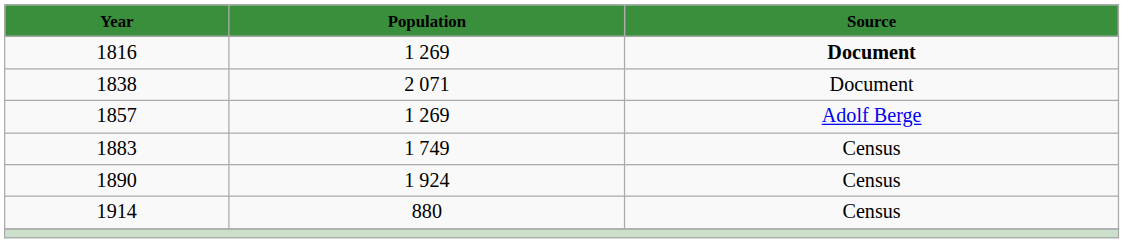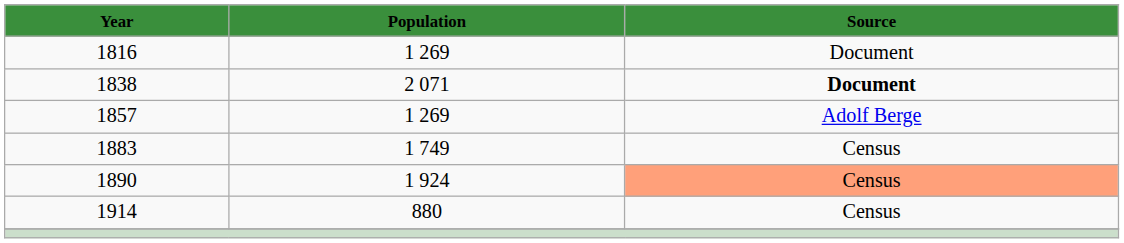(872, 52) bold -> (872, 52) normal
(872, 84) normal -> (872, 84) bold
(872, 180) no background -> (872, 180) lightsalmon background
